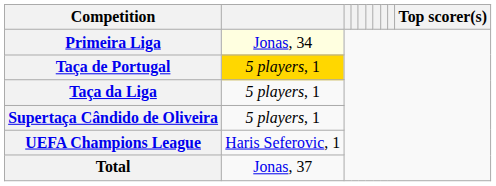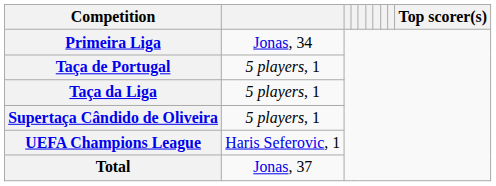(283, 42) lightyellow background -> (283, 42) no background
(283, 67) gold background -> (283, 67) no background
